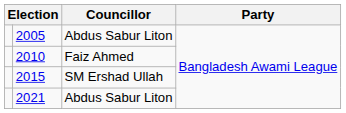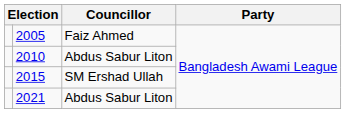(118, 35) Abdus Sabur Liton -> (99, 35) Faiz Ahmed
(99, 56) Faiz Ahmed -> (118, 56) Abdus Sabur Liton
